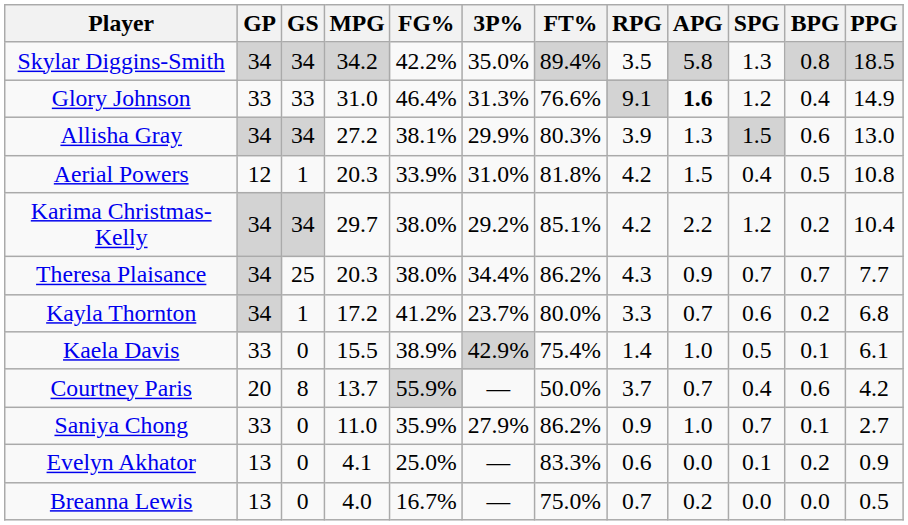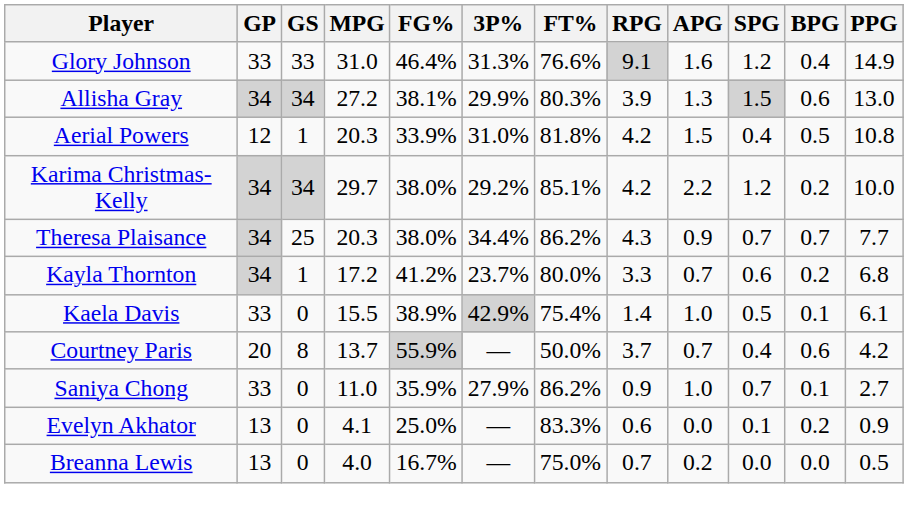- row: (121, 60)
(698, 98) bold -> (698, 60) normal
(874, 224) 10.4 -> (874, 186) 10.0
